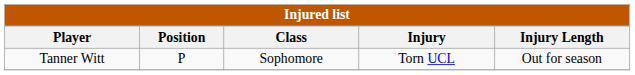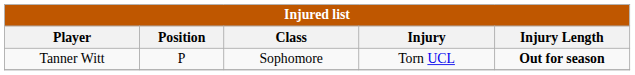(562, 59) normal -> (562, 59) bold
